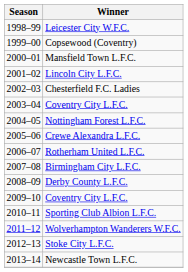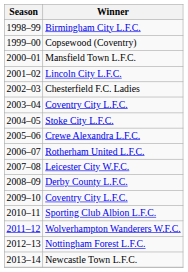(87, 27) Leicester City W.F.C. -> (93, 27) Birmingham City L.F.C.
(95, 120) Nottingham Forest L.F.C. -> (79, 120) Stoke City L.F.C.
(93, 167) Birmingham City L.F.C. -> (87, 167) Leicester City W.F.C.
(79, 244) Stoke City L.F.C. -> (95, 244) Nottingham Forest L.F.C.
